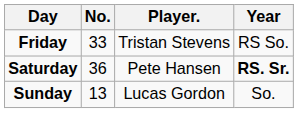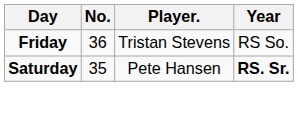(98, 42) 33 -> (98, 42) 36
(98, 68) 36 -> (98, 68) 35
- row: (43, 94)
